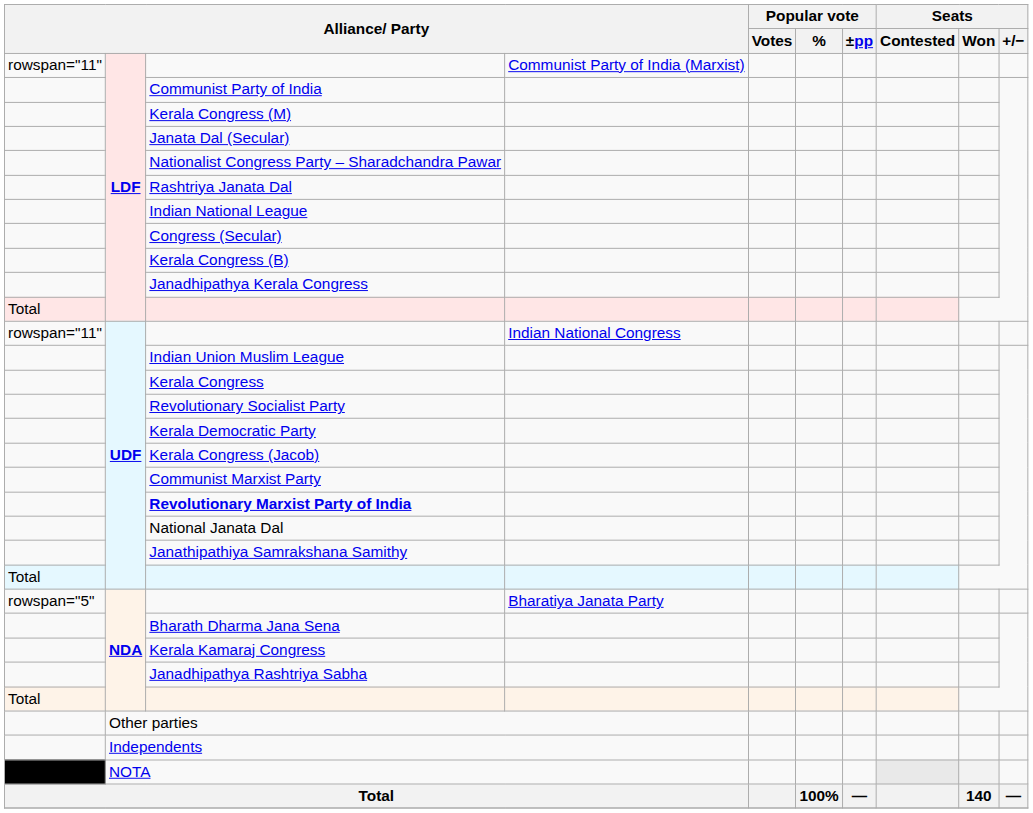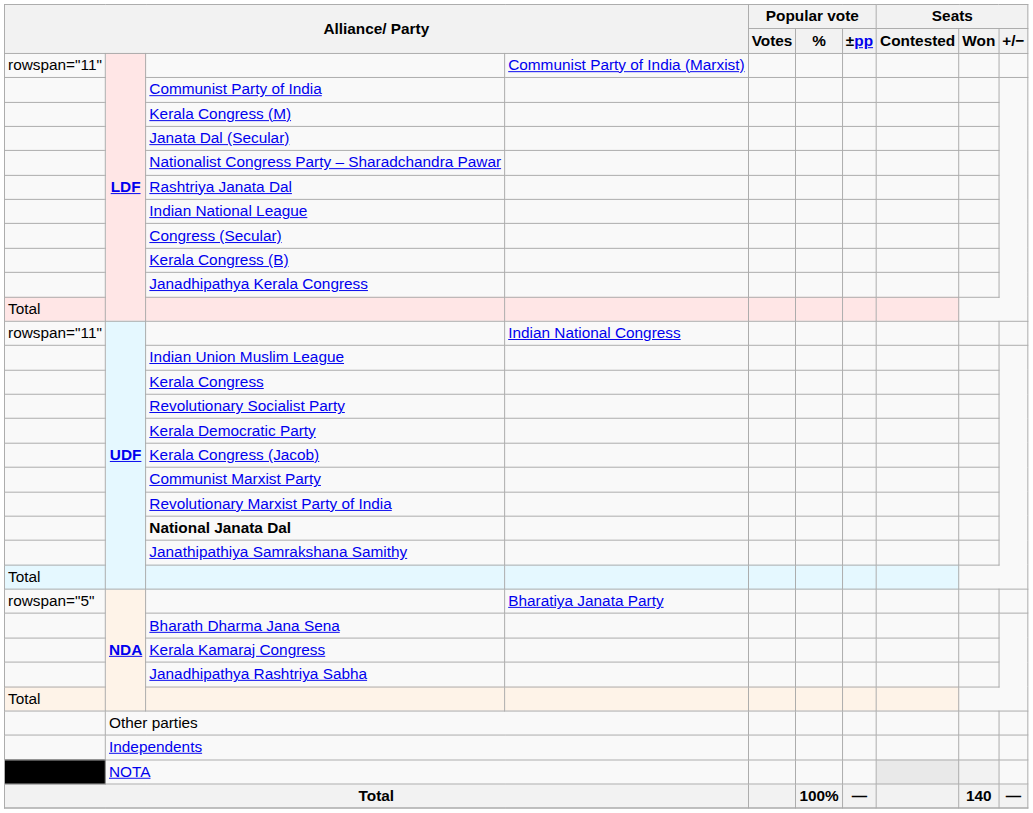(280, 503) bold -> (271, 503) normal
(216, 528) normal -> (220, 528) bold
